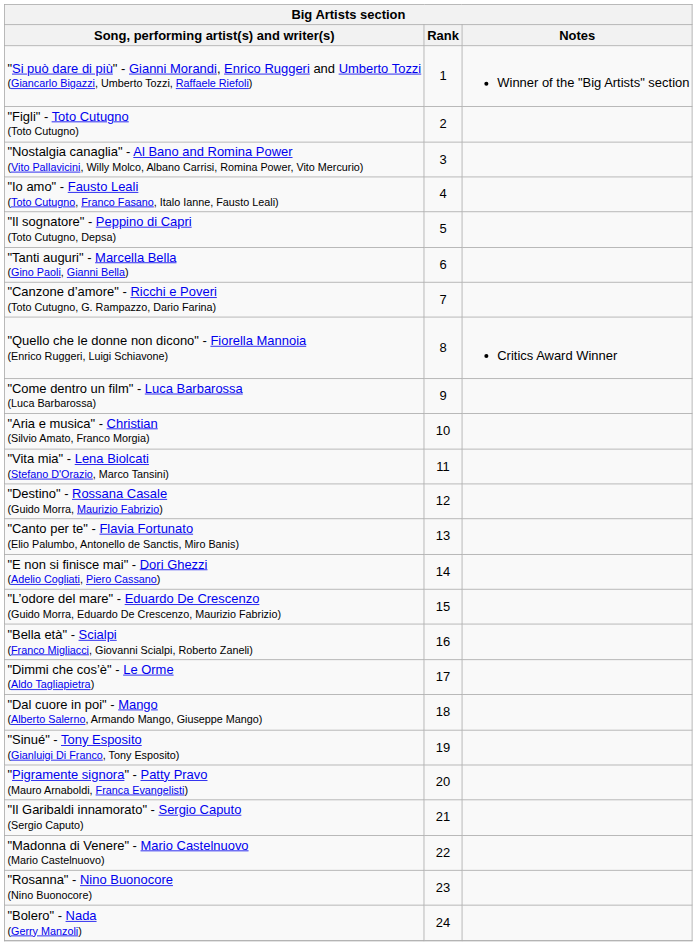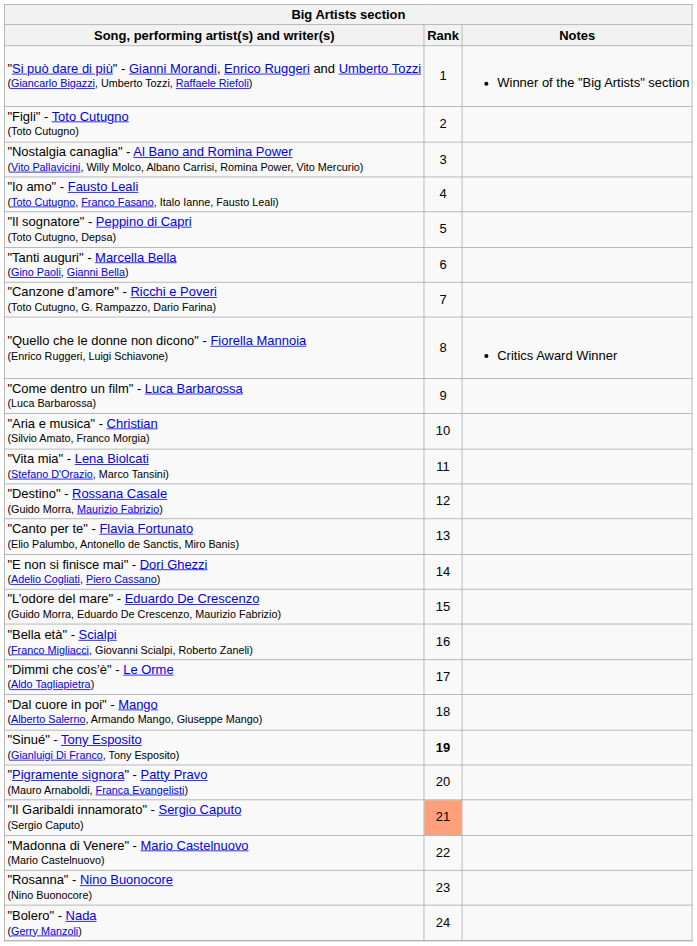(443, 747) normal -> (443, 747) bold
(443, 817) no background -> (443, 817) lightsalmon background
